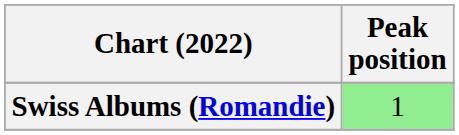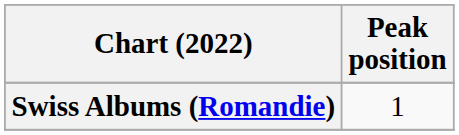(398, 105) lightgreen background -> (398, 105) no background
